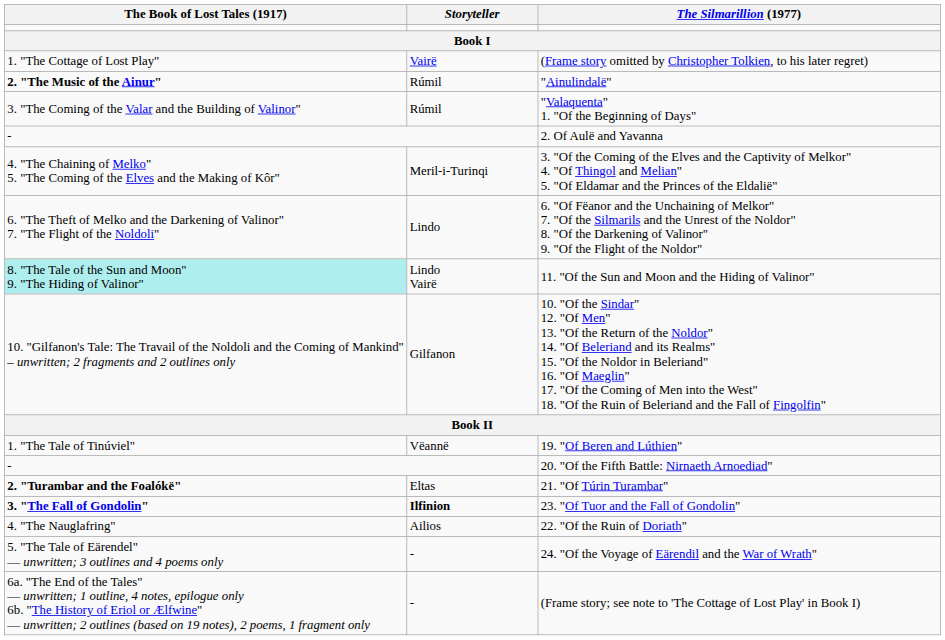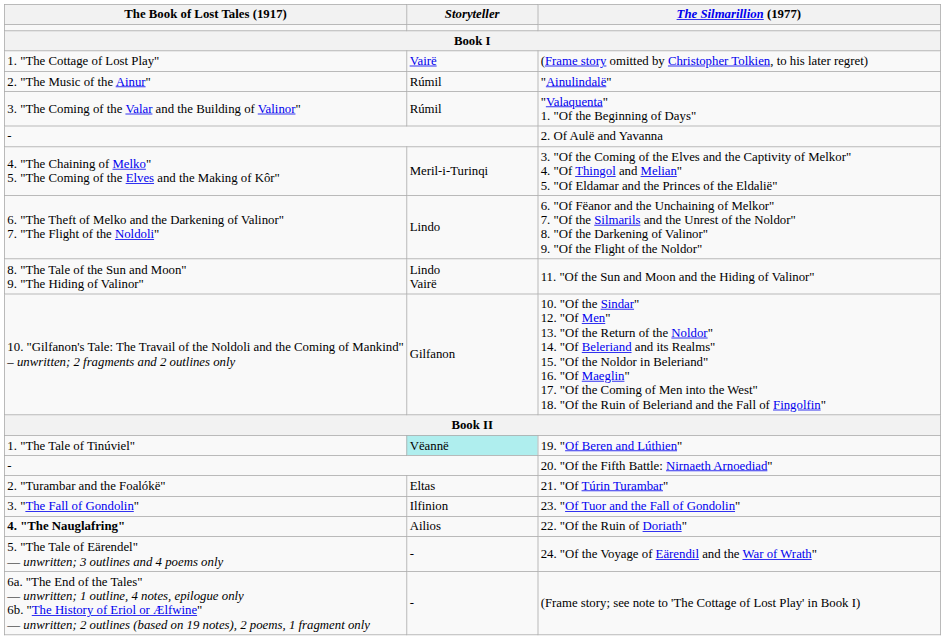(85, 81) bold -> (79, 81) normal
(97, 276) paleturquoise background -> (97, 276) no background
(429, 445) no background -> (429, 445) paleturquoise background
(94, 486) bold -> (86, 486) normal
(78, 506) bold -> (73, 506) normal
(430, 506) bold -> (429, 506) normal
(61, 526) normal -> (66, 526) bold
